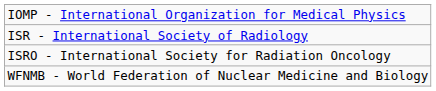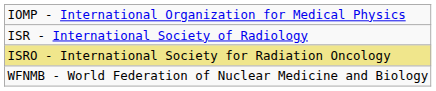(199, 55) no background -> (199, 55) khaki background
